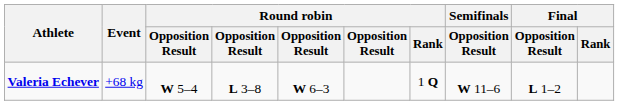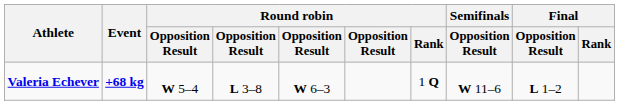(124, 81) normal -> (124, 81) bold
